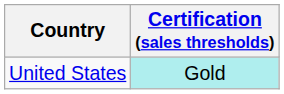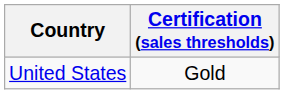(205, 72) paleturquoise background -> (205, 72) no background
